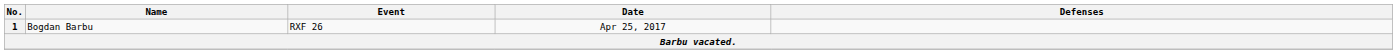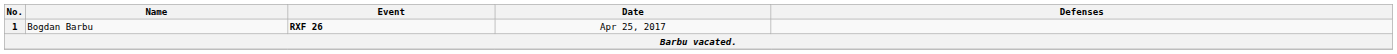(306, 27) normal -> (306, 27) bold
